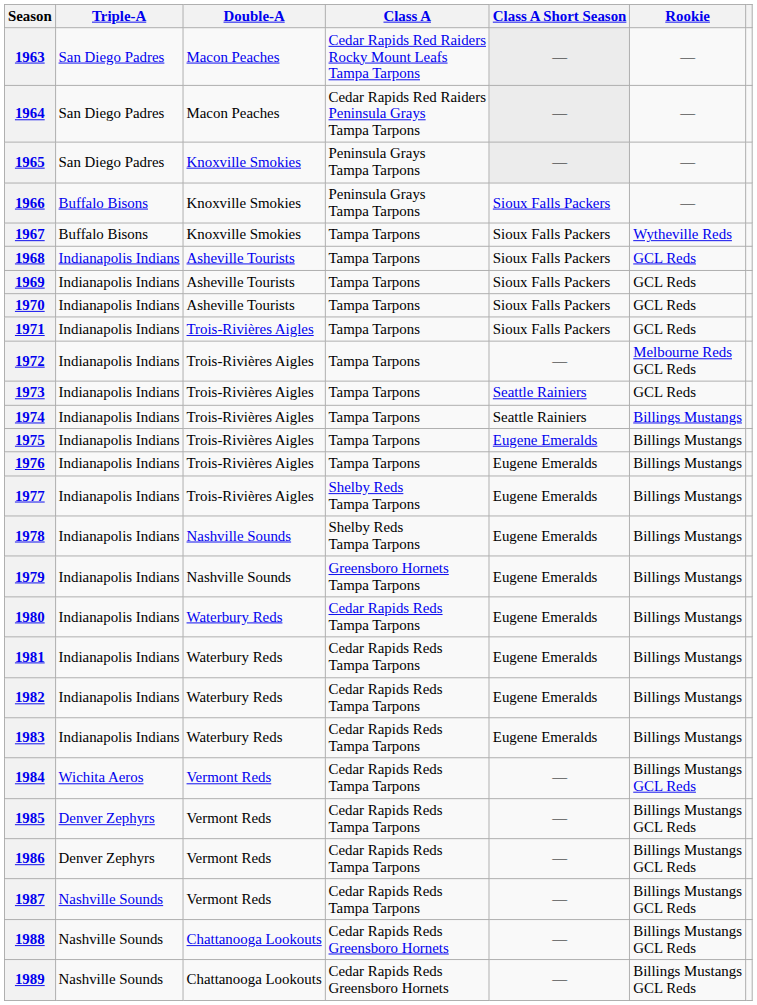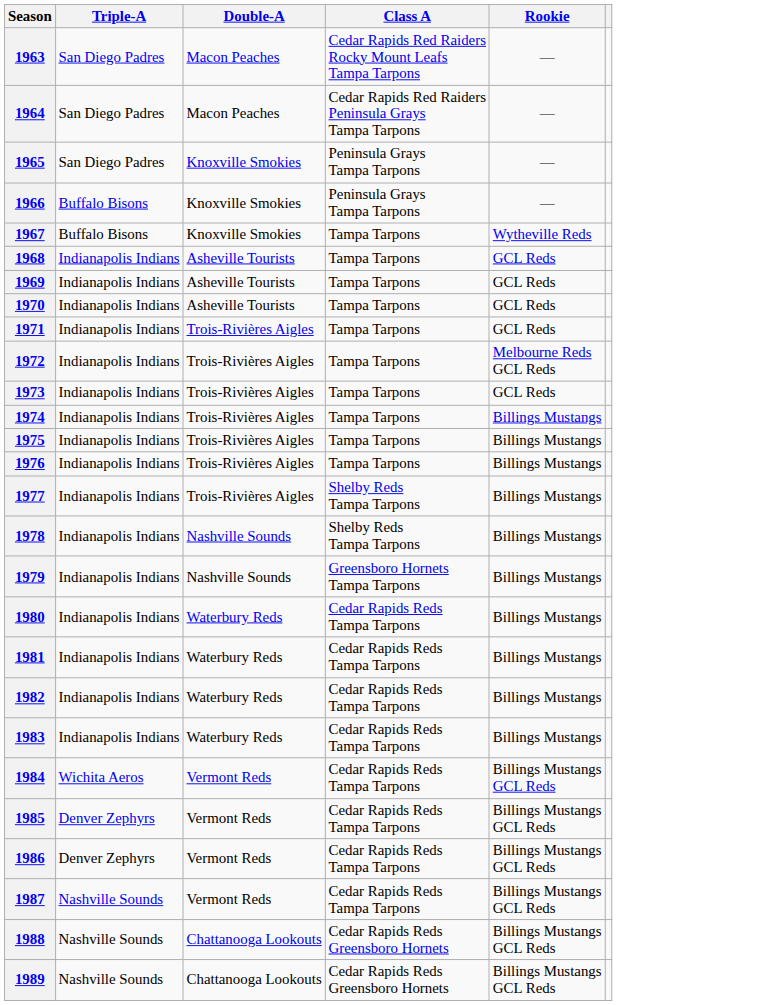- column: (560, 16)
